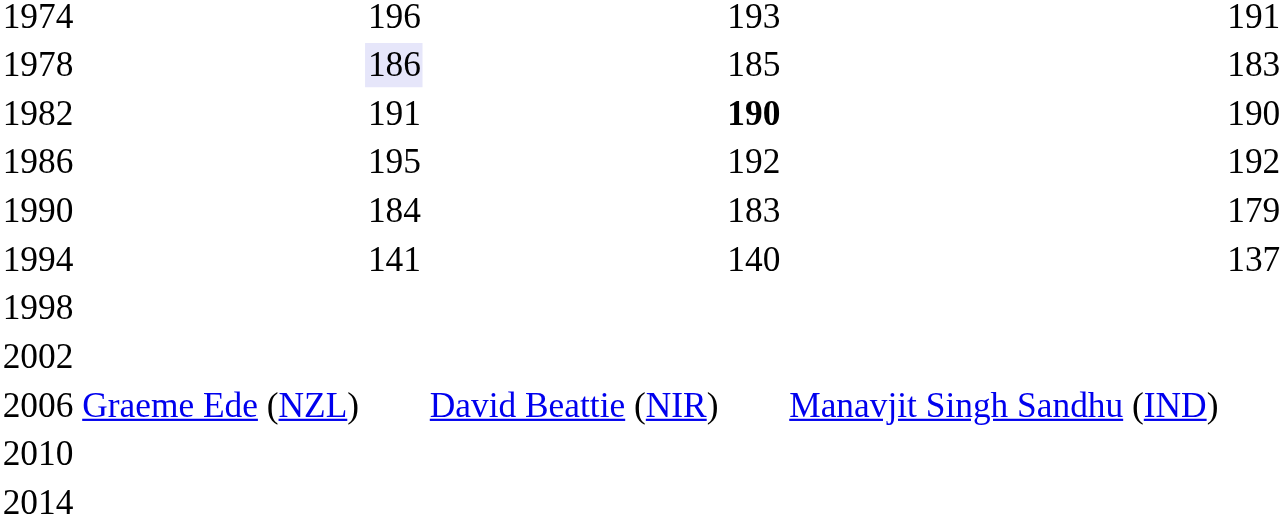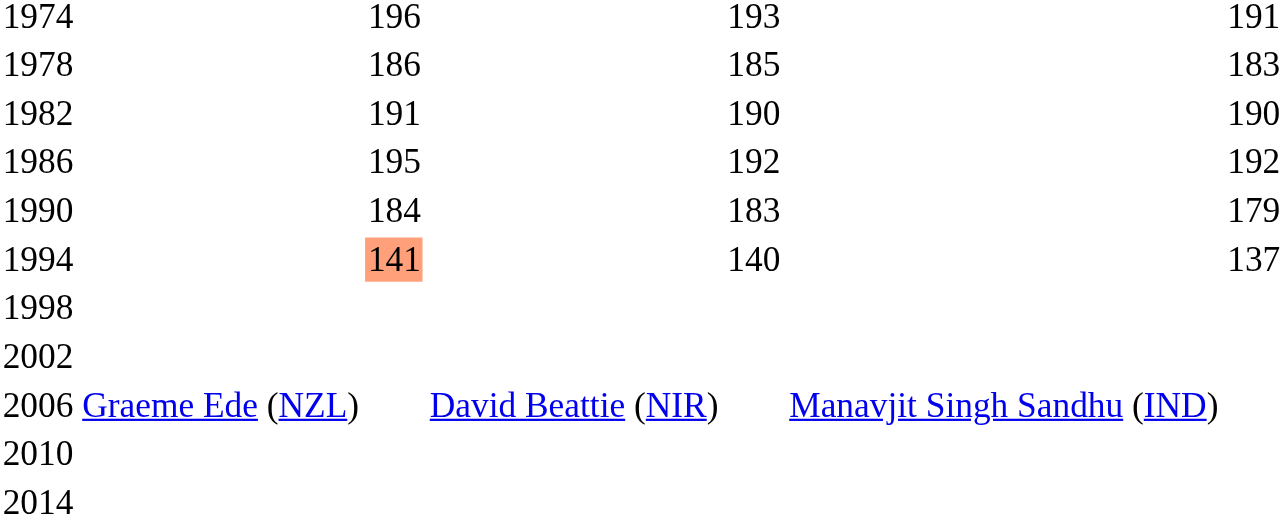(394, 64) lavender background -> (394, 64) no background
(754, 113) bold -> (754, 113) normal
(394, 259) no background -> (394, 259) lightsalmon background
